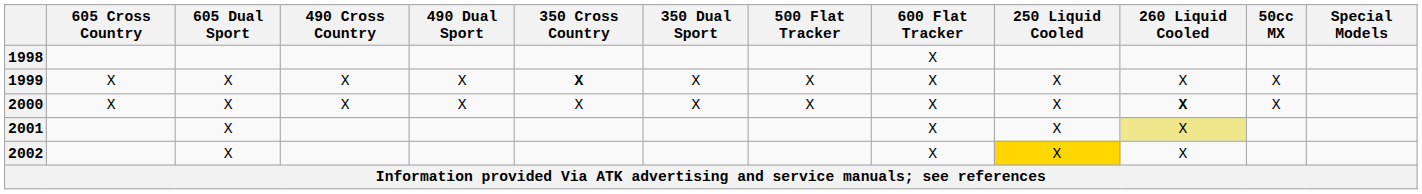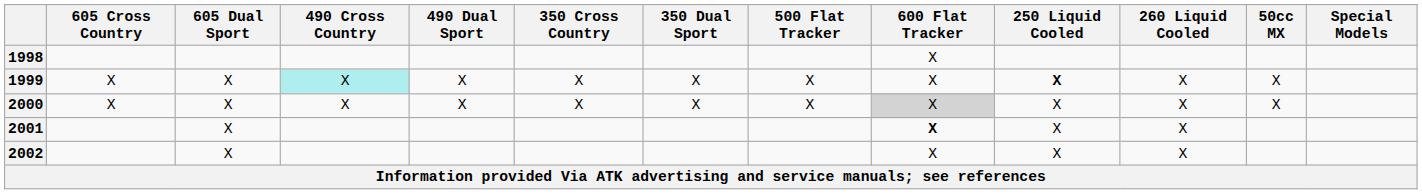(345, 81) no background -> (345, 81) paleturquoise background
(579, 81) bold -> (579, 81) normal
(1057, 81) normal -> (1057, 81) bold
(933, 105) no background -> (933, 105) lightgrey background
(1183, 105) bold -> (1183, 105) normal
(933, 129) normal -> (933, 129) bold
(1183, 129) khaki background -> (1183, 129) no background
(1057, 153) gold background -> (1057, 153) no background
